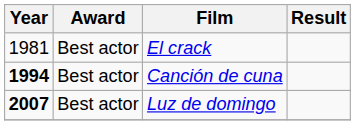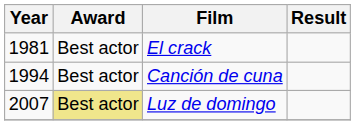(29, 76) bold -> (29, 76) normal
(29, 104) bold -> (29, 104) normal
(98, 104) no background -> (98, 104) khaki background
